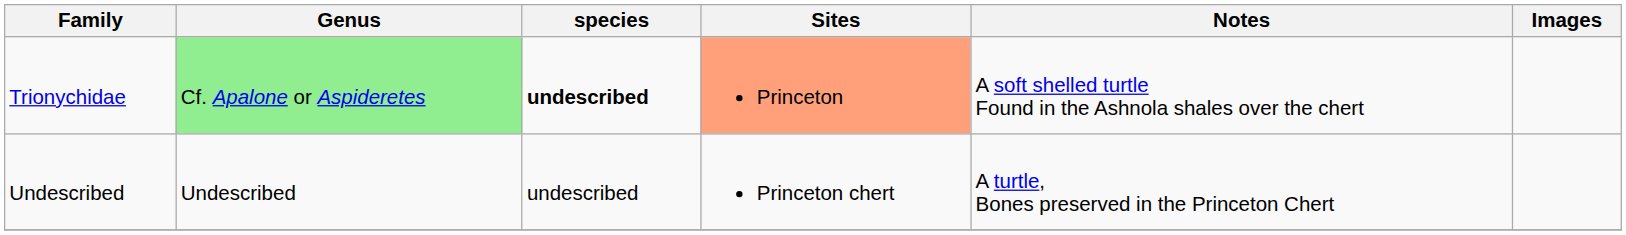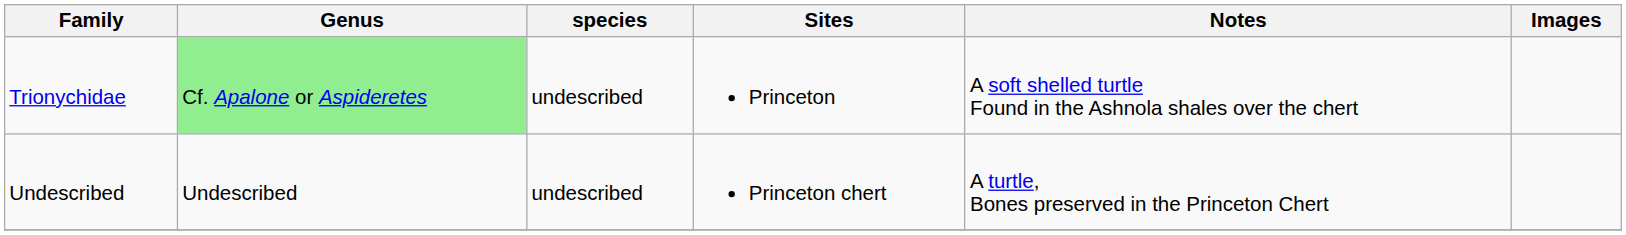(588, 96) bold -> (587, 96) normal
(836, 97) lightsalmon background -> (829, 97) no background
